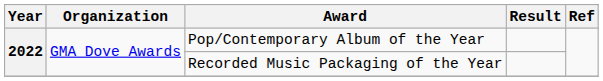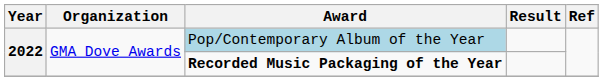(336, 40) no background -> (336, 40) lightblue background
(345, 64) normal -> (345, 64) bold
